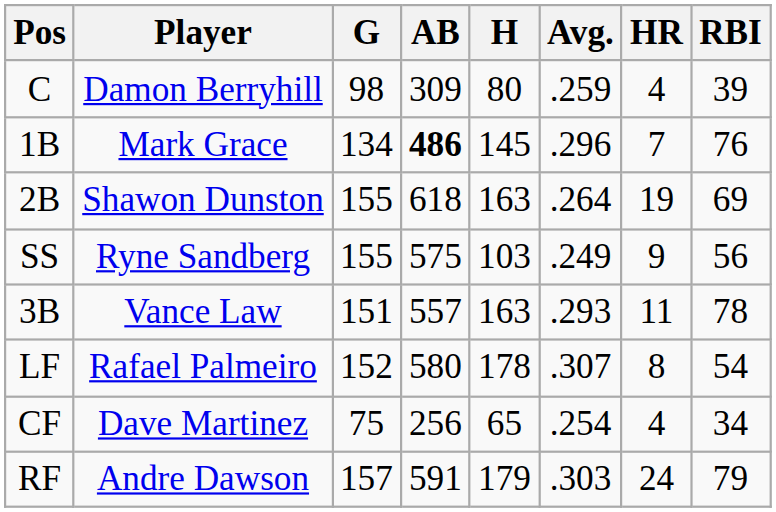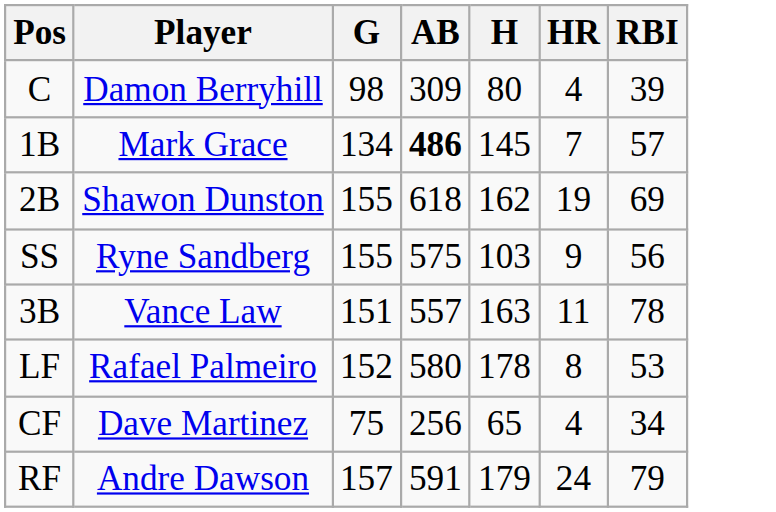- column: (580, 32)
(730, 144) 76 -> (647, 144) 57
(504, 199) 163 -> (504, 199) 162
(730, 367) 54 -> (647, 367) 53
